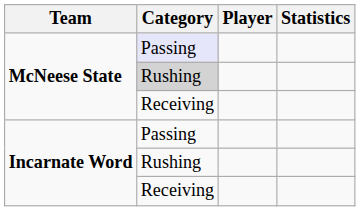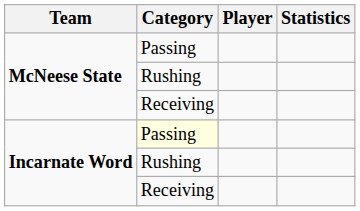(168, 47) lavender background -> (168, 47) no background
(171, 76) lightgrey background -> (171, 76) no background
(168, 133) no background -> (168, 133) lightyellow background
